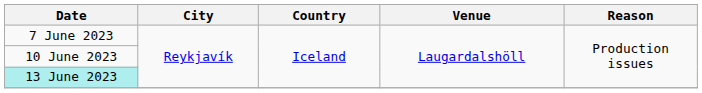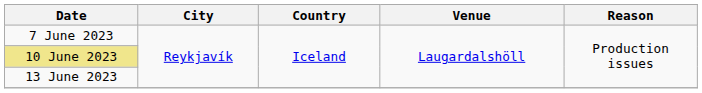(71, 56) no background -> (71, 56) khaki background
(71, 77) paleturquoise background -> (71, 77) no background
